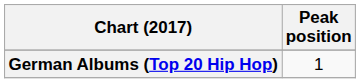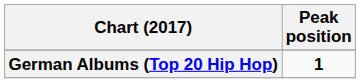(319, 63) normal -> (319, 63) bold
